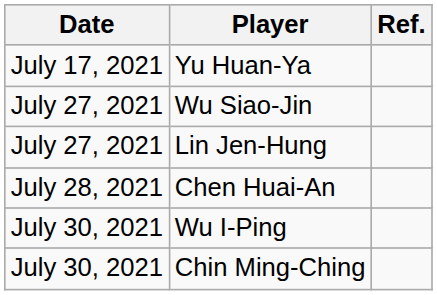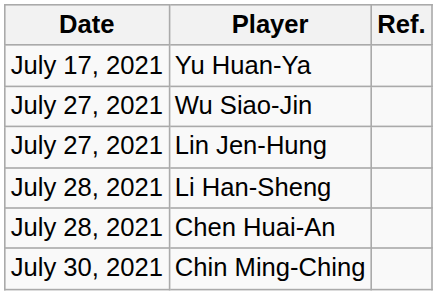+ row: (253, 187)
- row: (231, 227)
